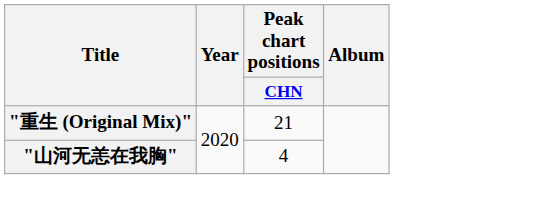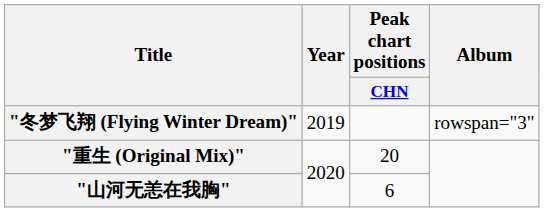+ row: (153, 122)
(284, 122) 21 -> (390, 156) 20
(284, 156) 4 -> (390, 190) 6
